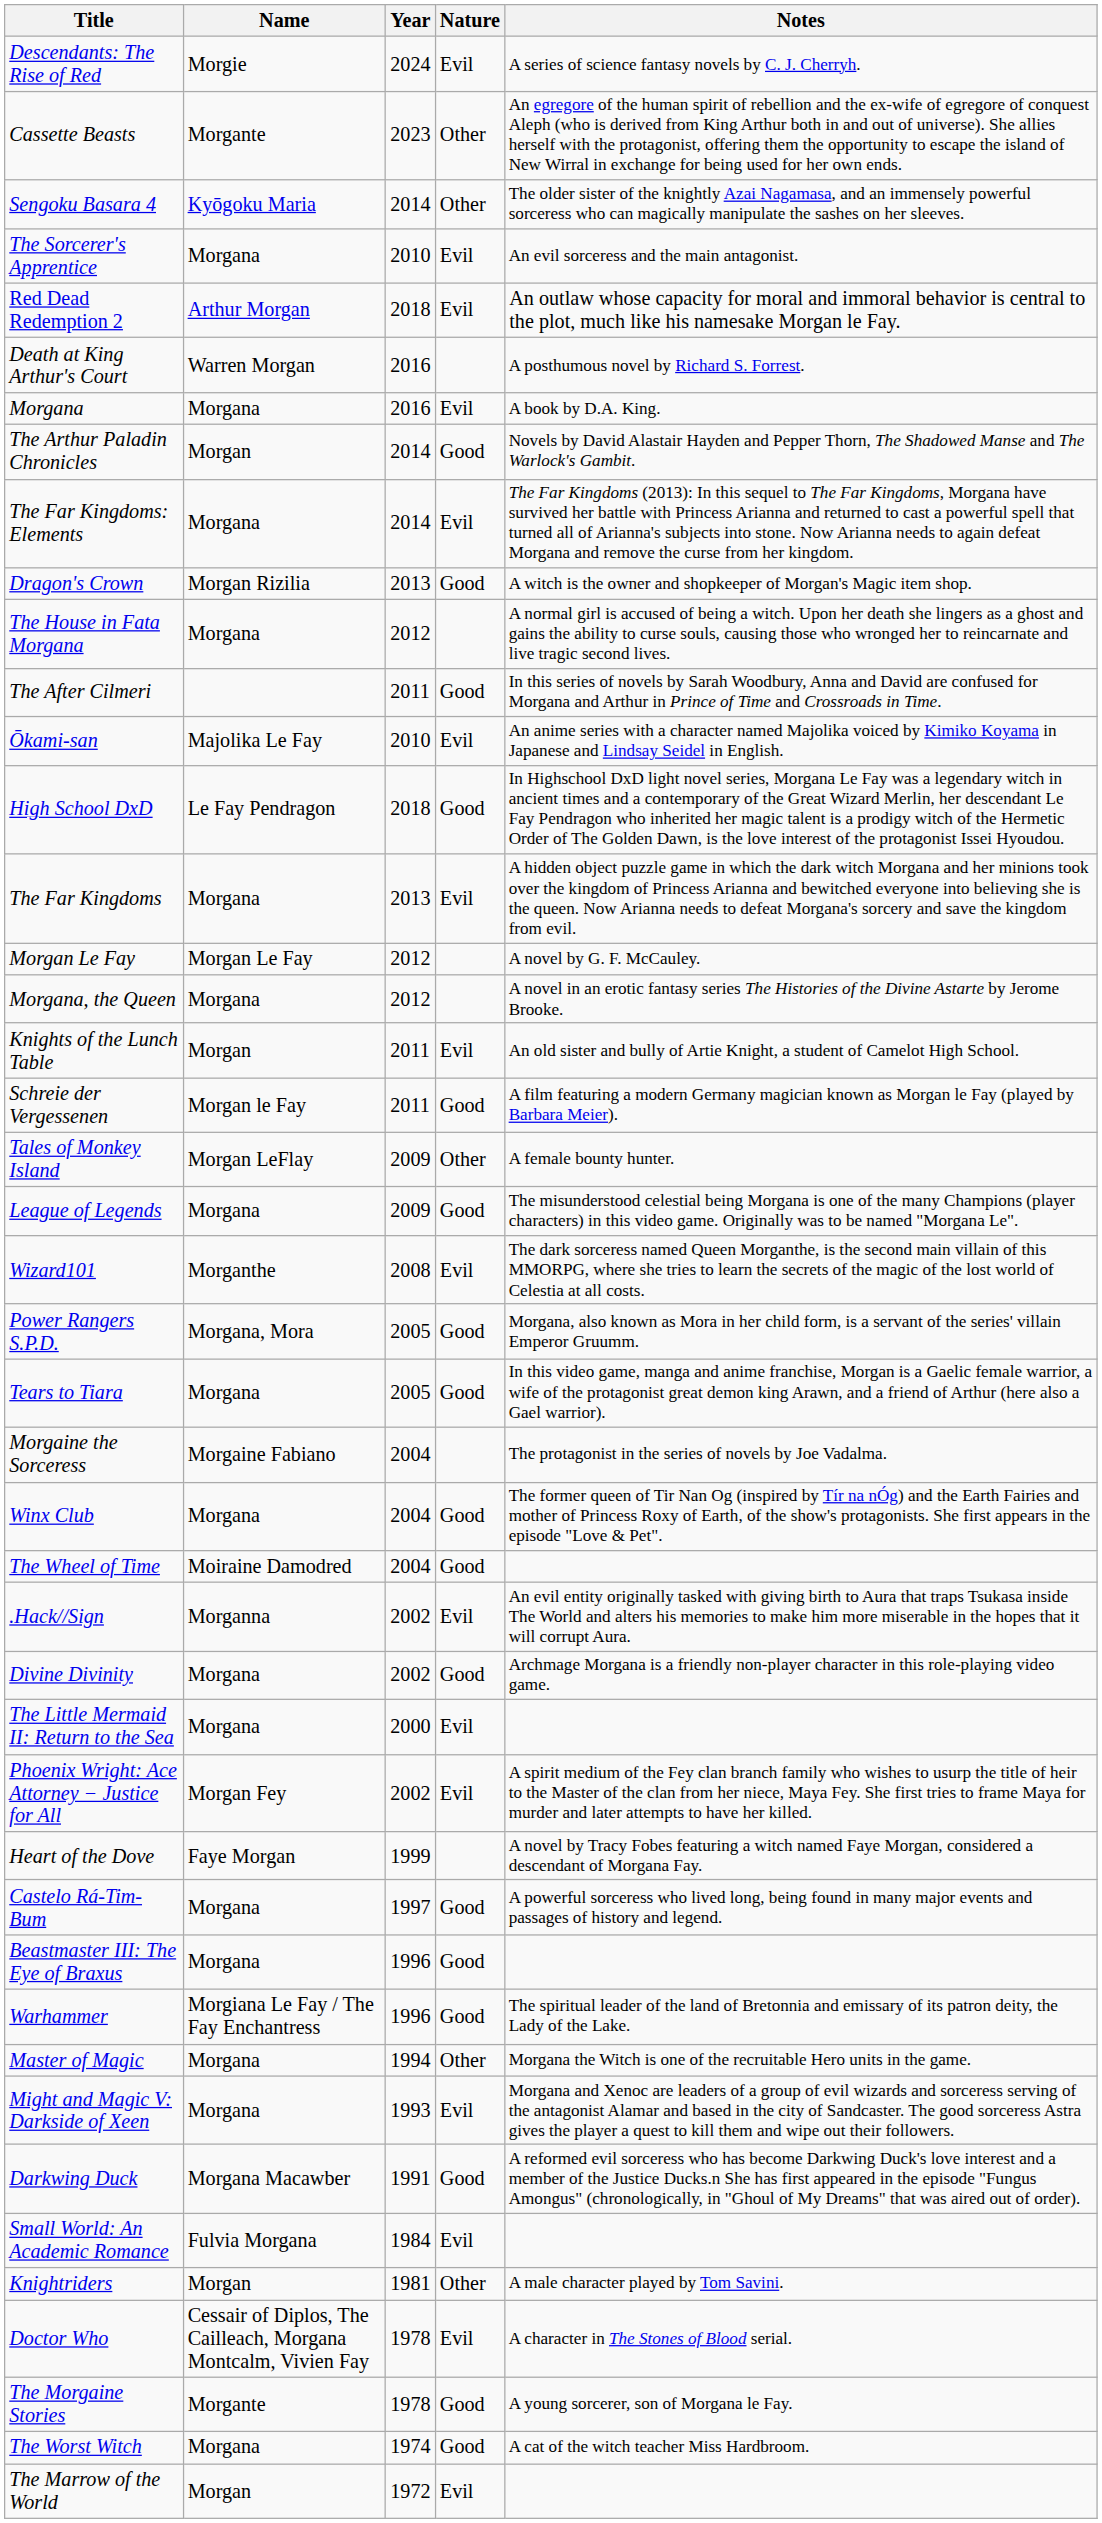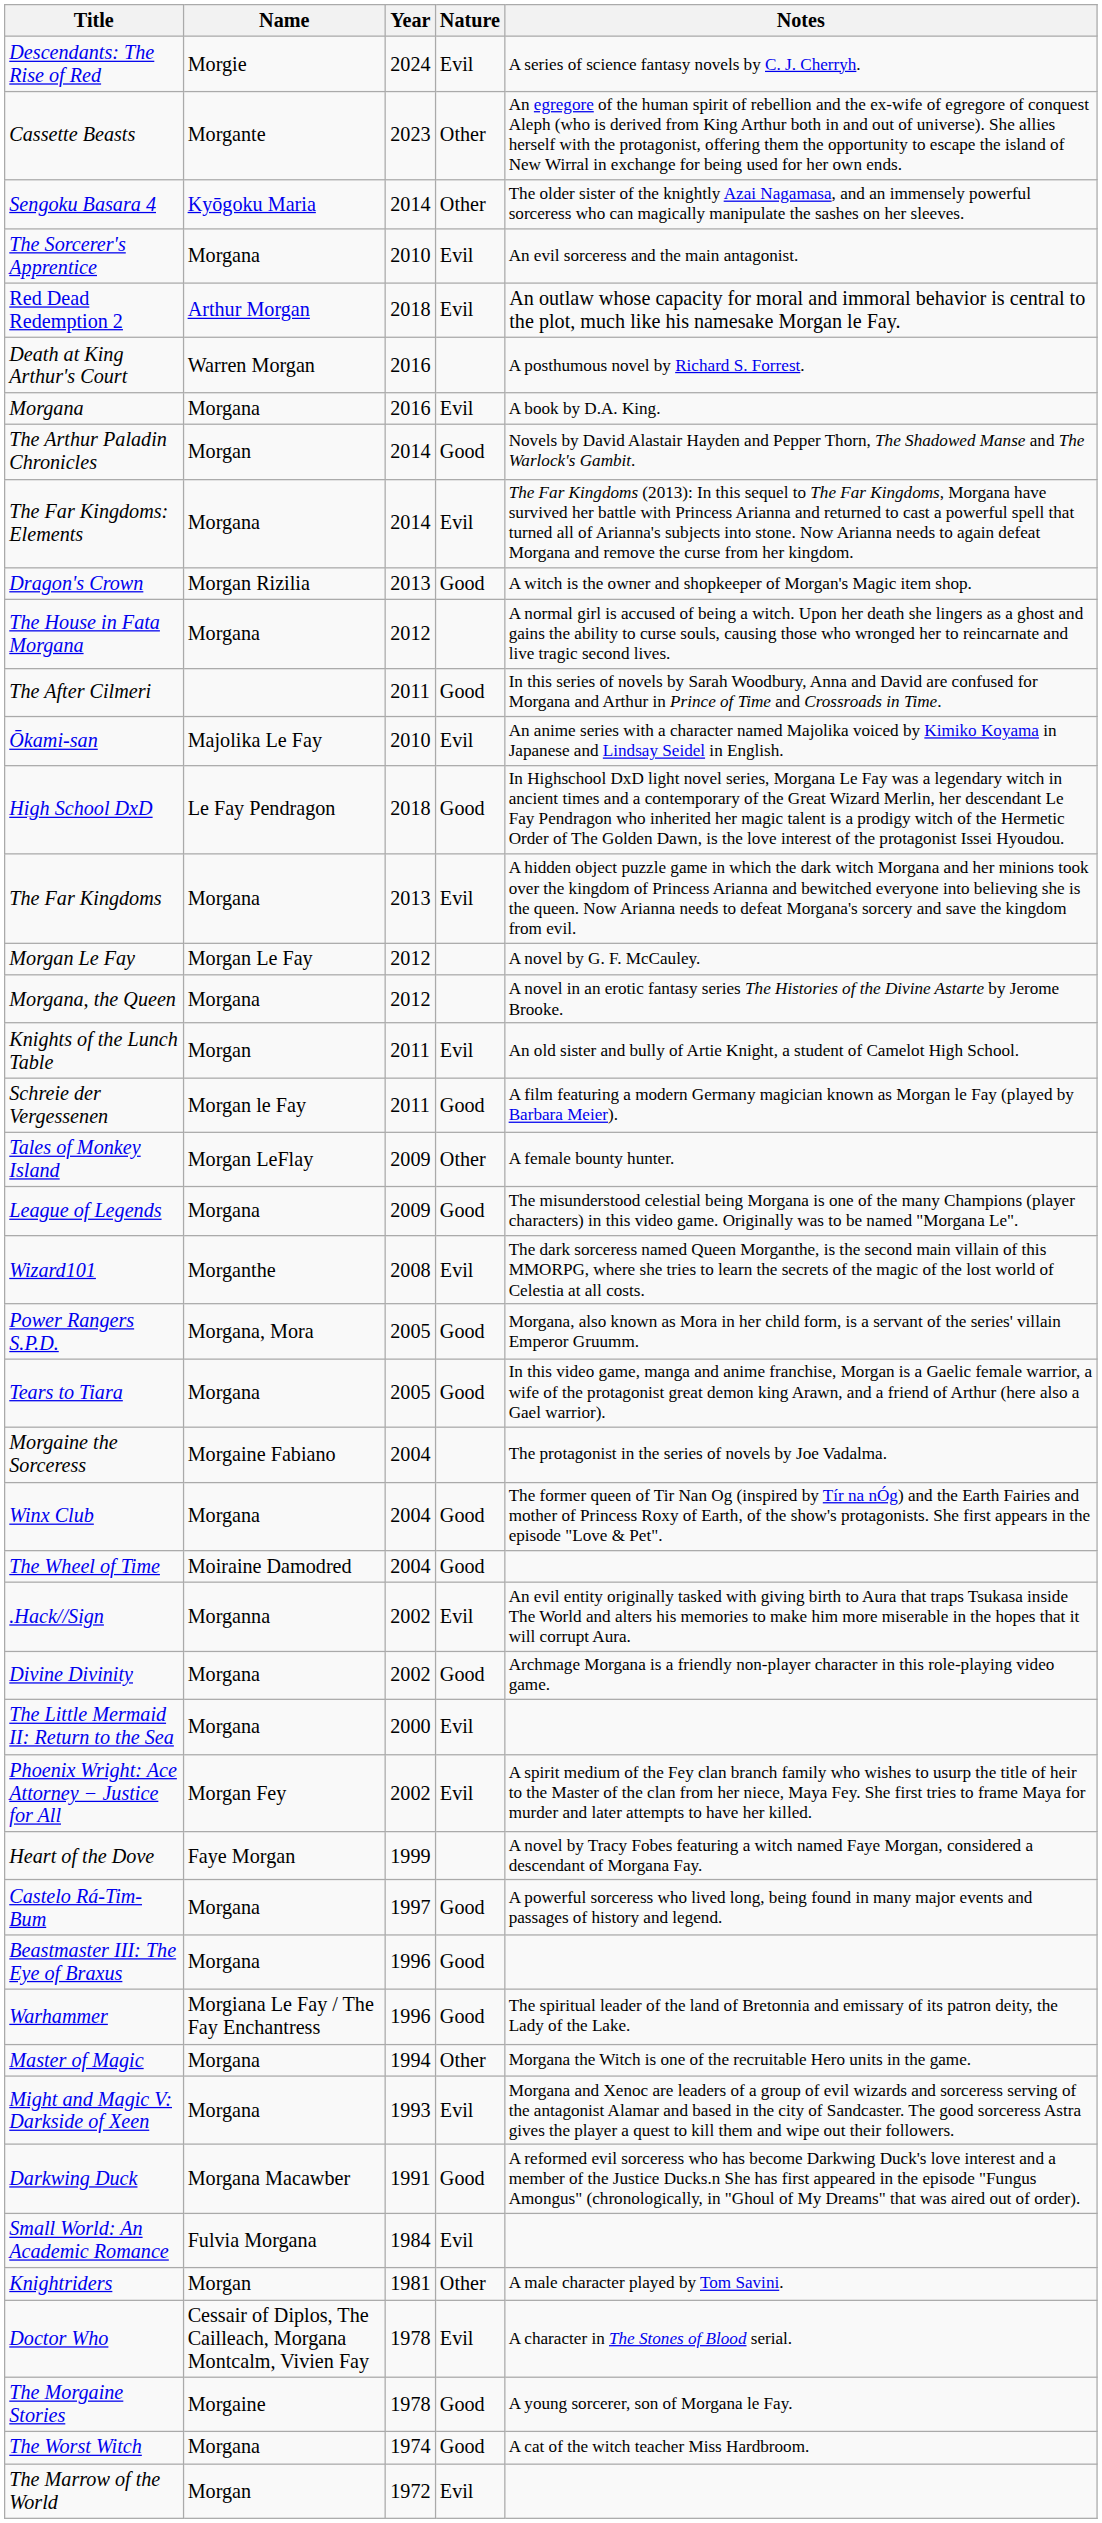(227, 2404) Morgante -> (227, 2404) Morgaine
